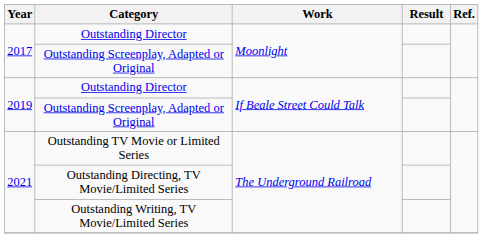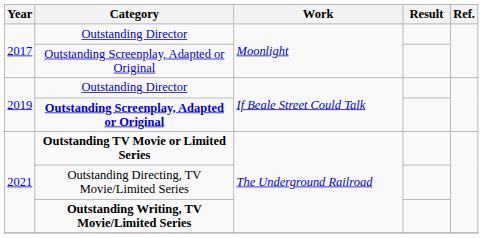(134, 114) normal -> (134, 114) bold
(134, 148) normal -> (134, 148) bold
(134, 216) normal -> (134, 216) bold
